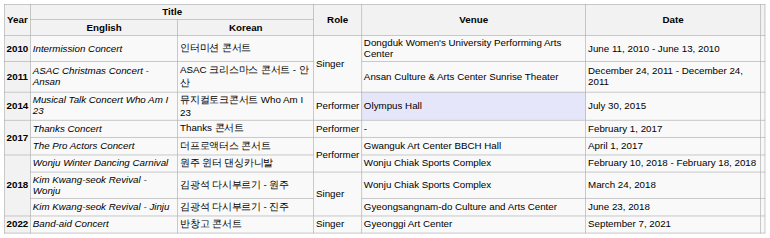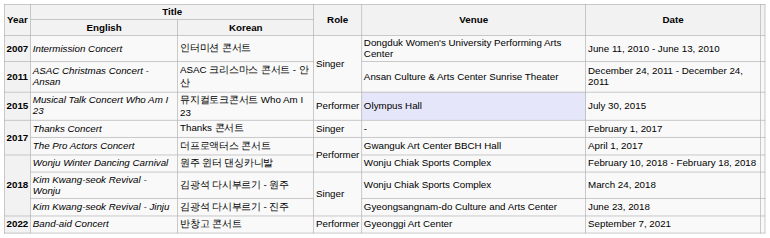(17, 48) 2010 -> (17, 48) 2007
(17, 106) 2014 -> (17, 106) 2015
(338, 128) Performer -> (330, 128) Singer
(330, 224) Singer -> (338, 224) Performer
